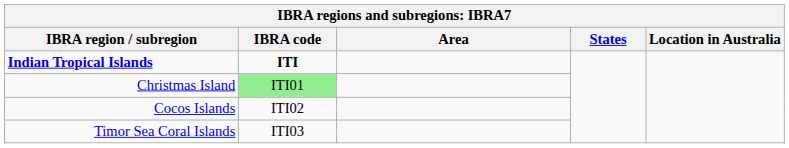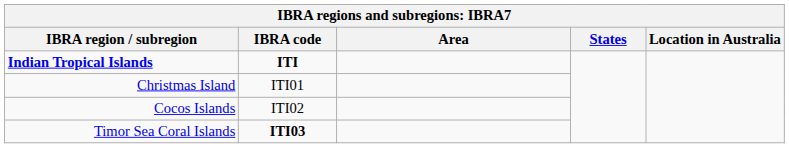(288, 85) lightgreen background -> (288, 85) no background
(288, 131) normal -> (288, 131) bold
